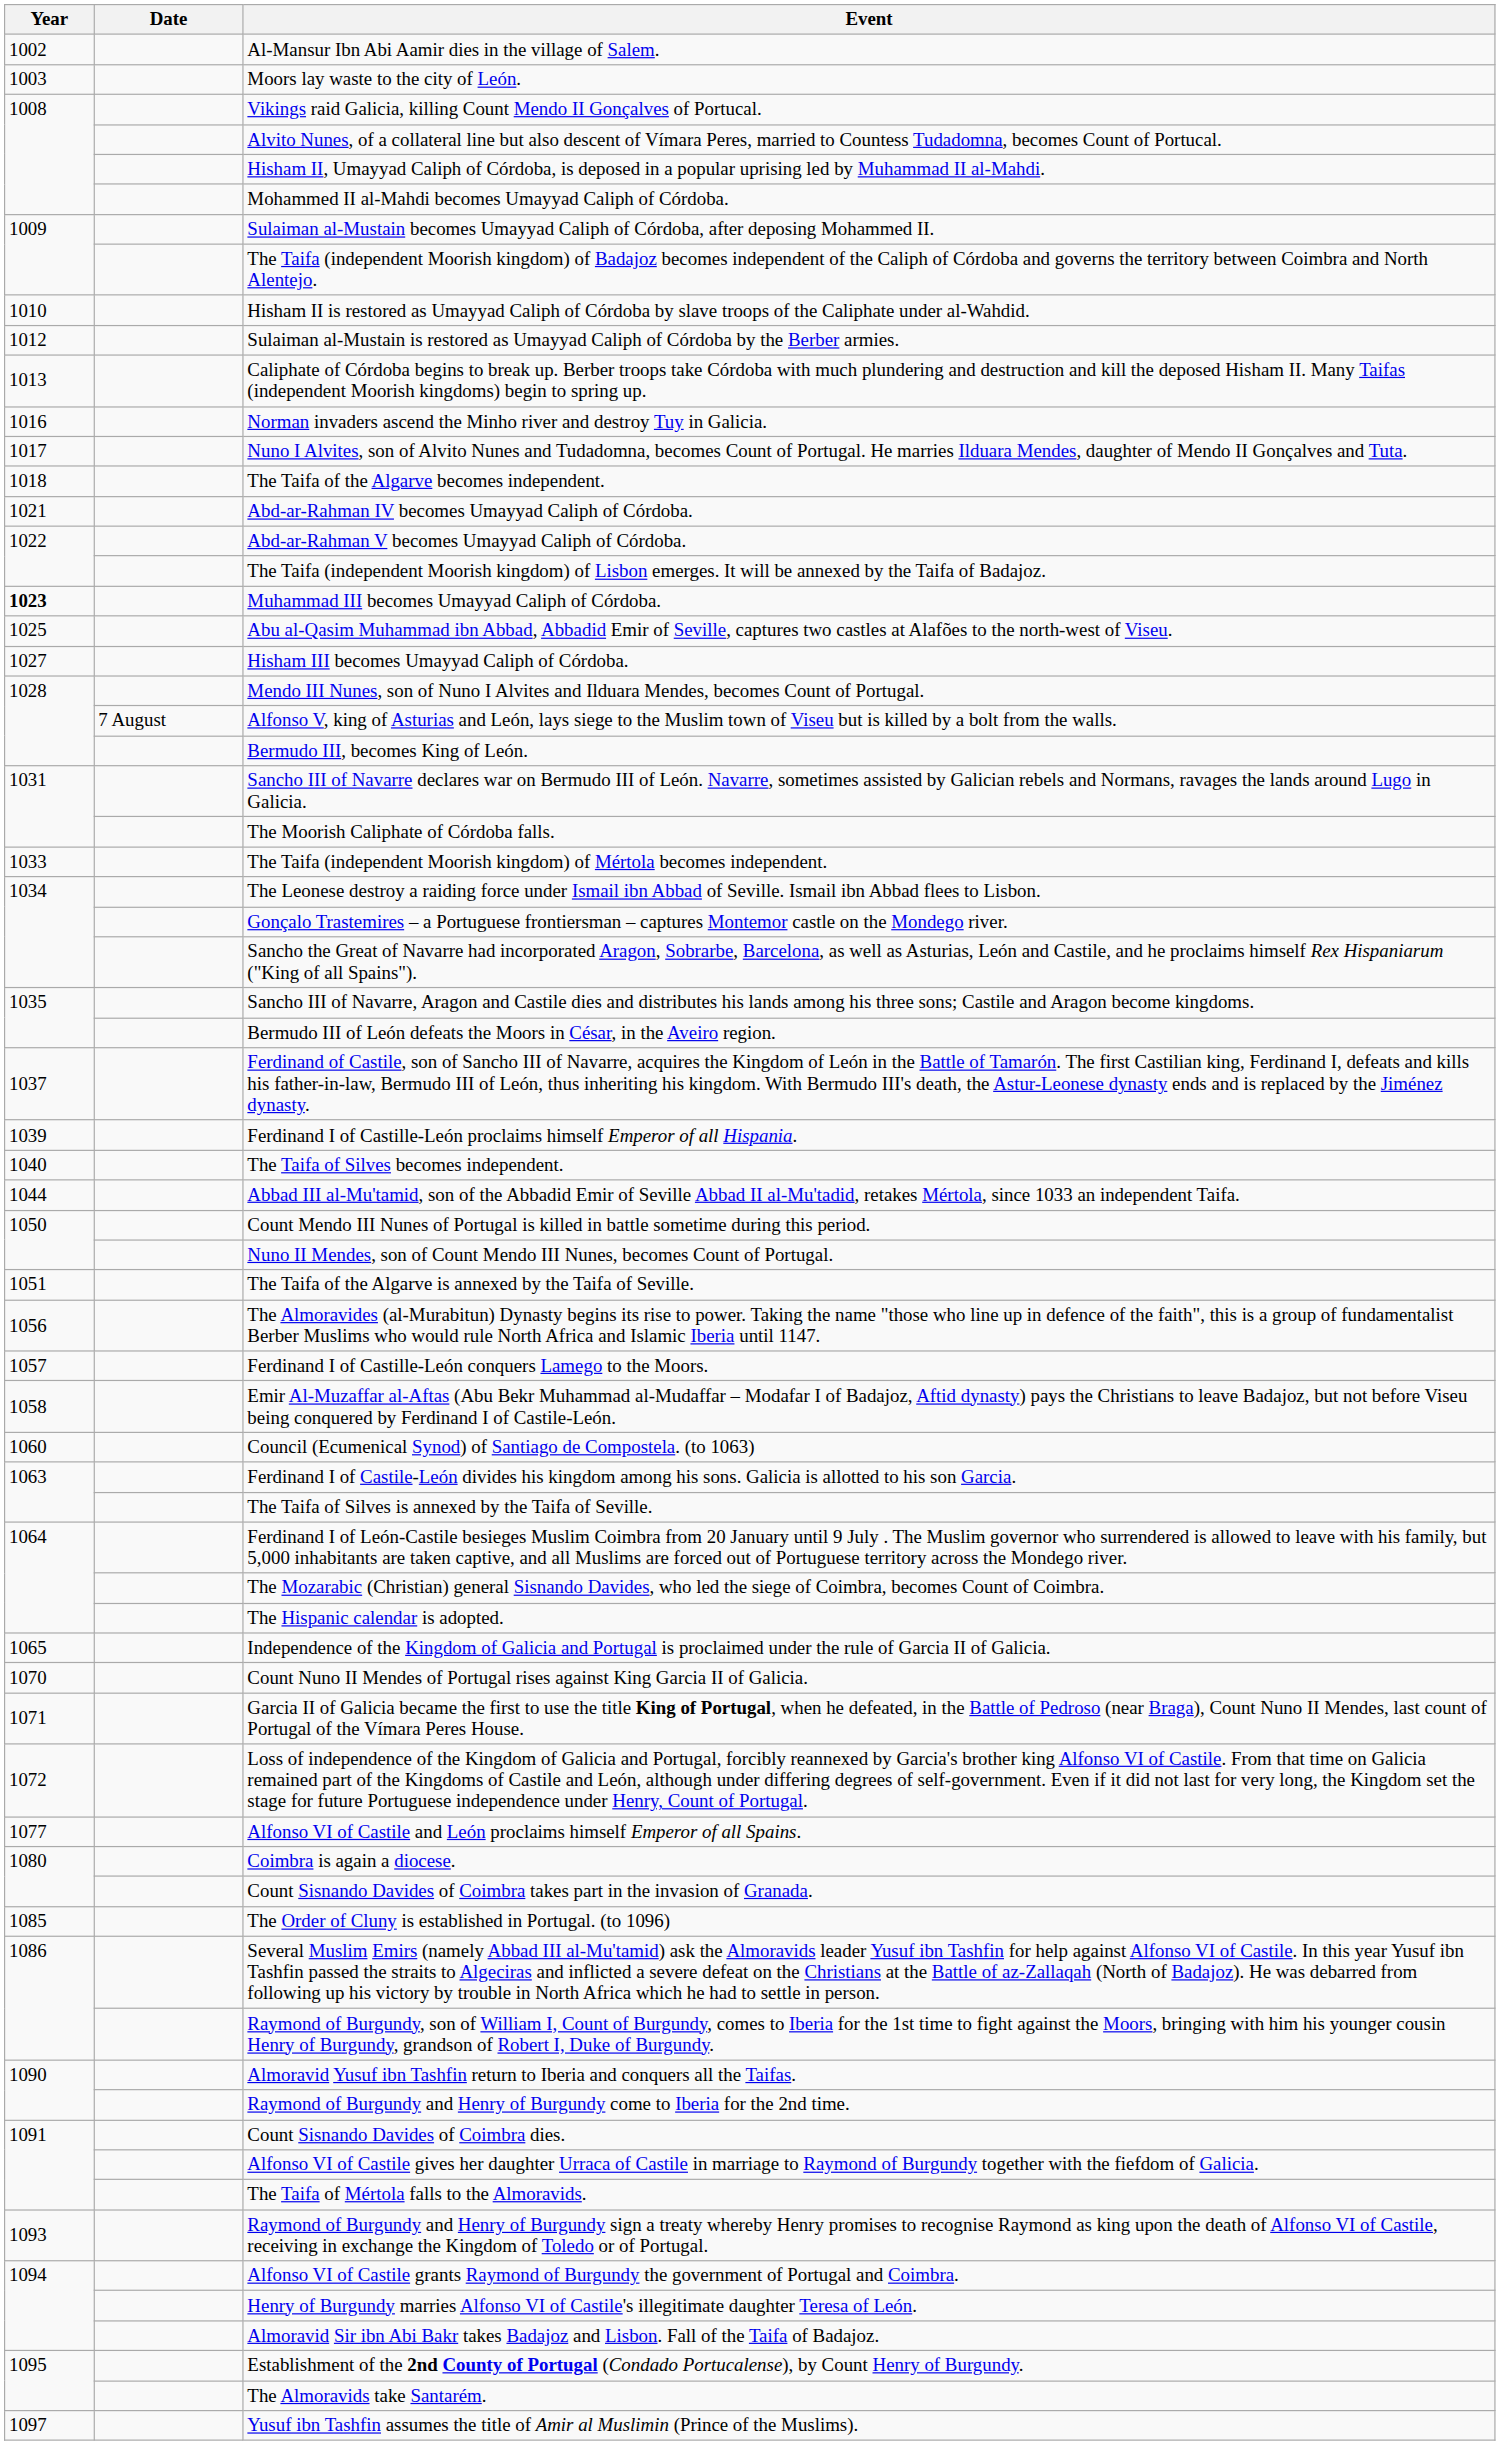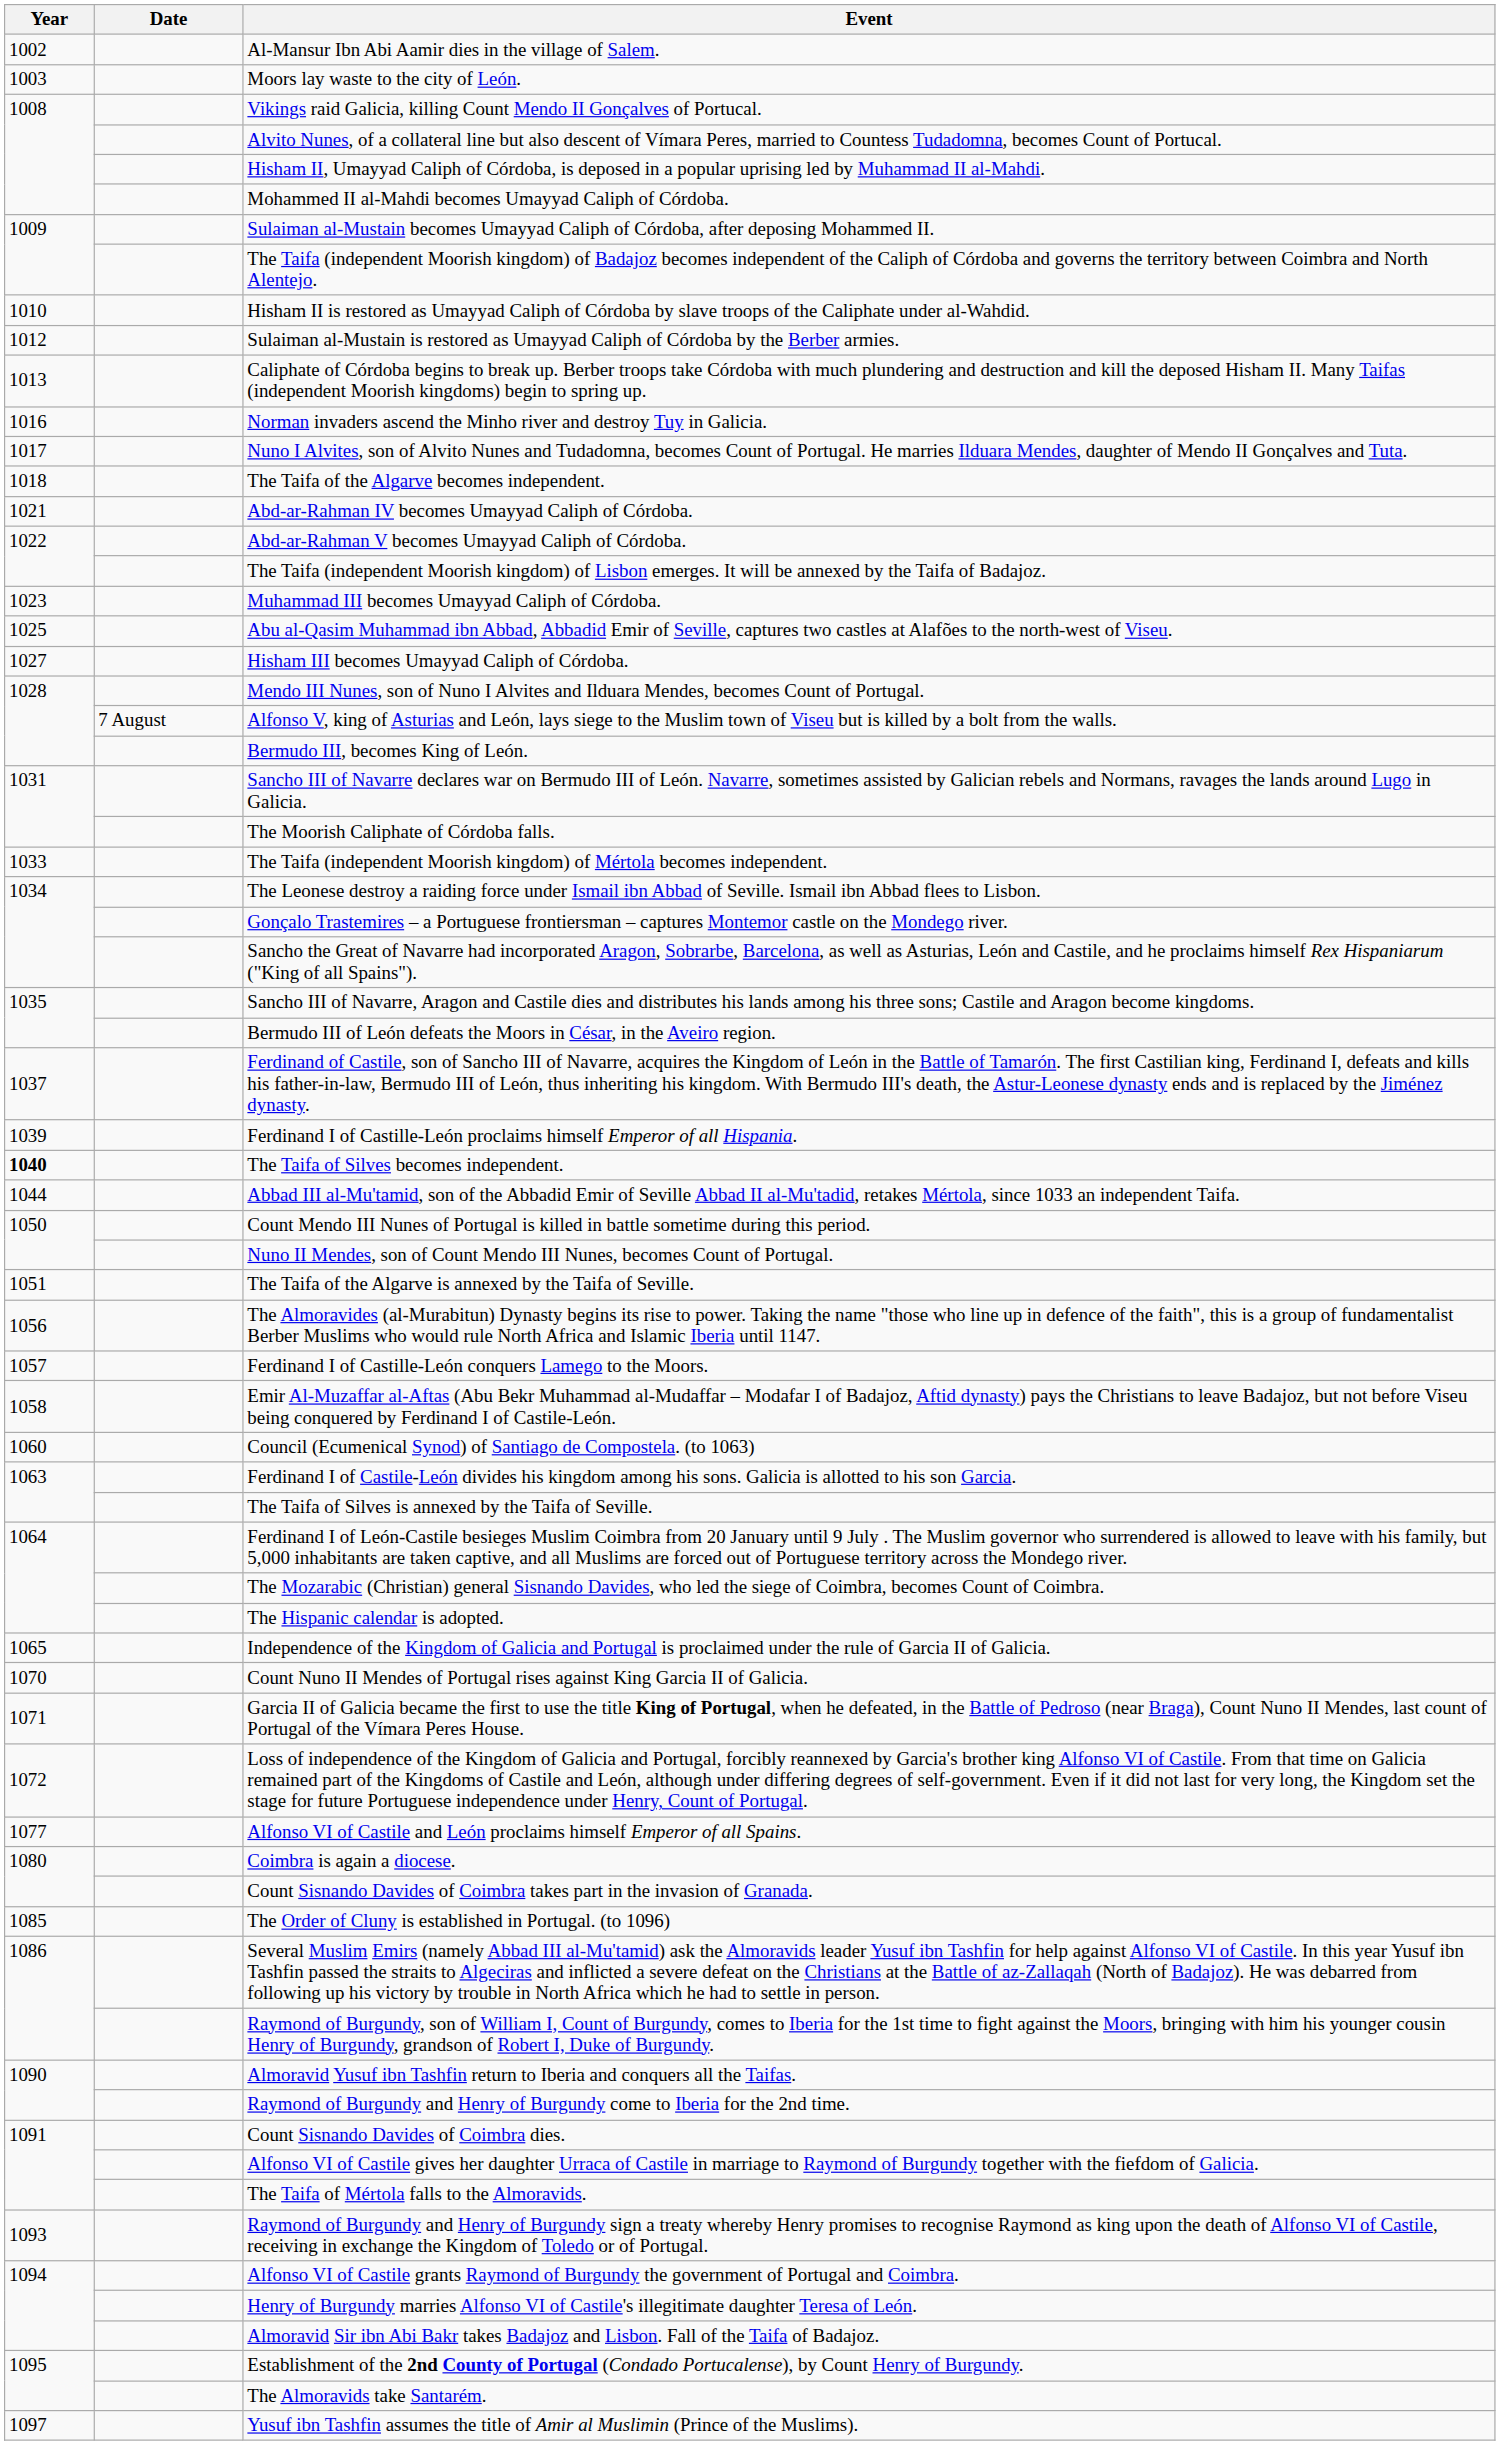(28, 600) bold -> (28, 600) normal
(28, 1164) normal -> (28, 1164) bold
